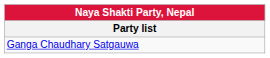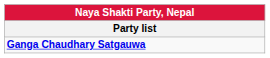(73, 45) normal -> (76, 45) bold
